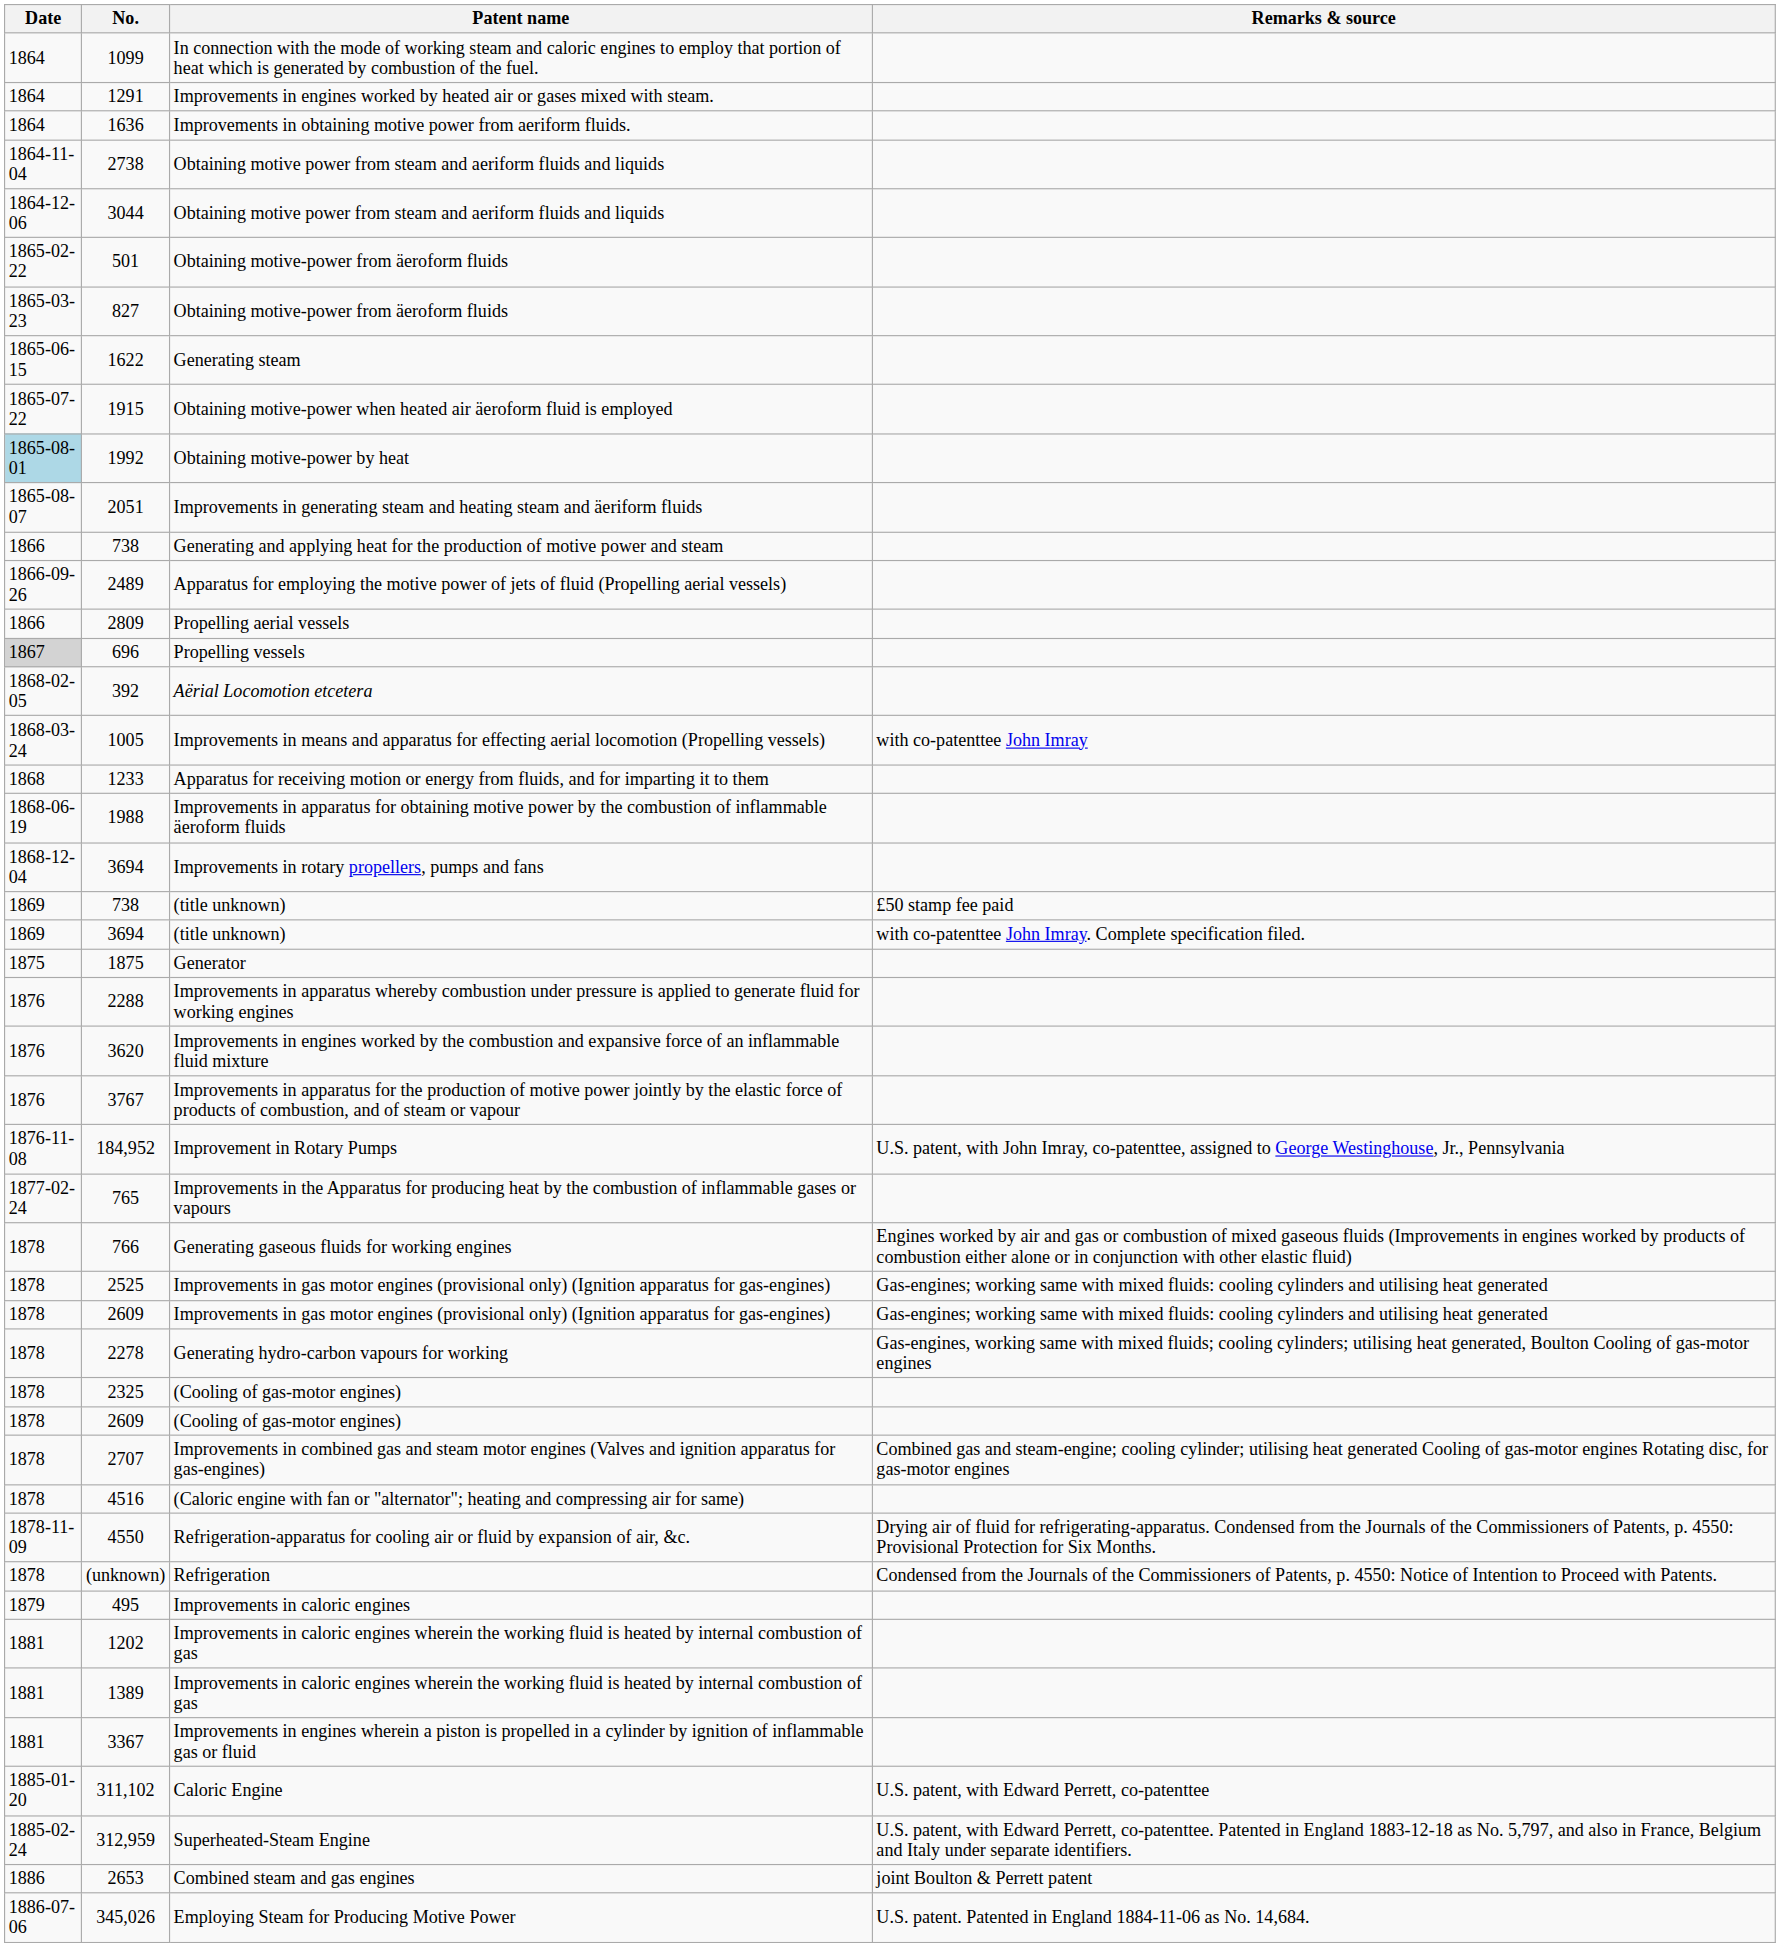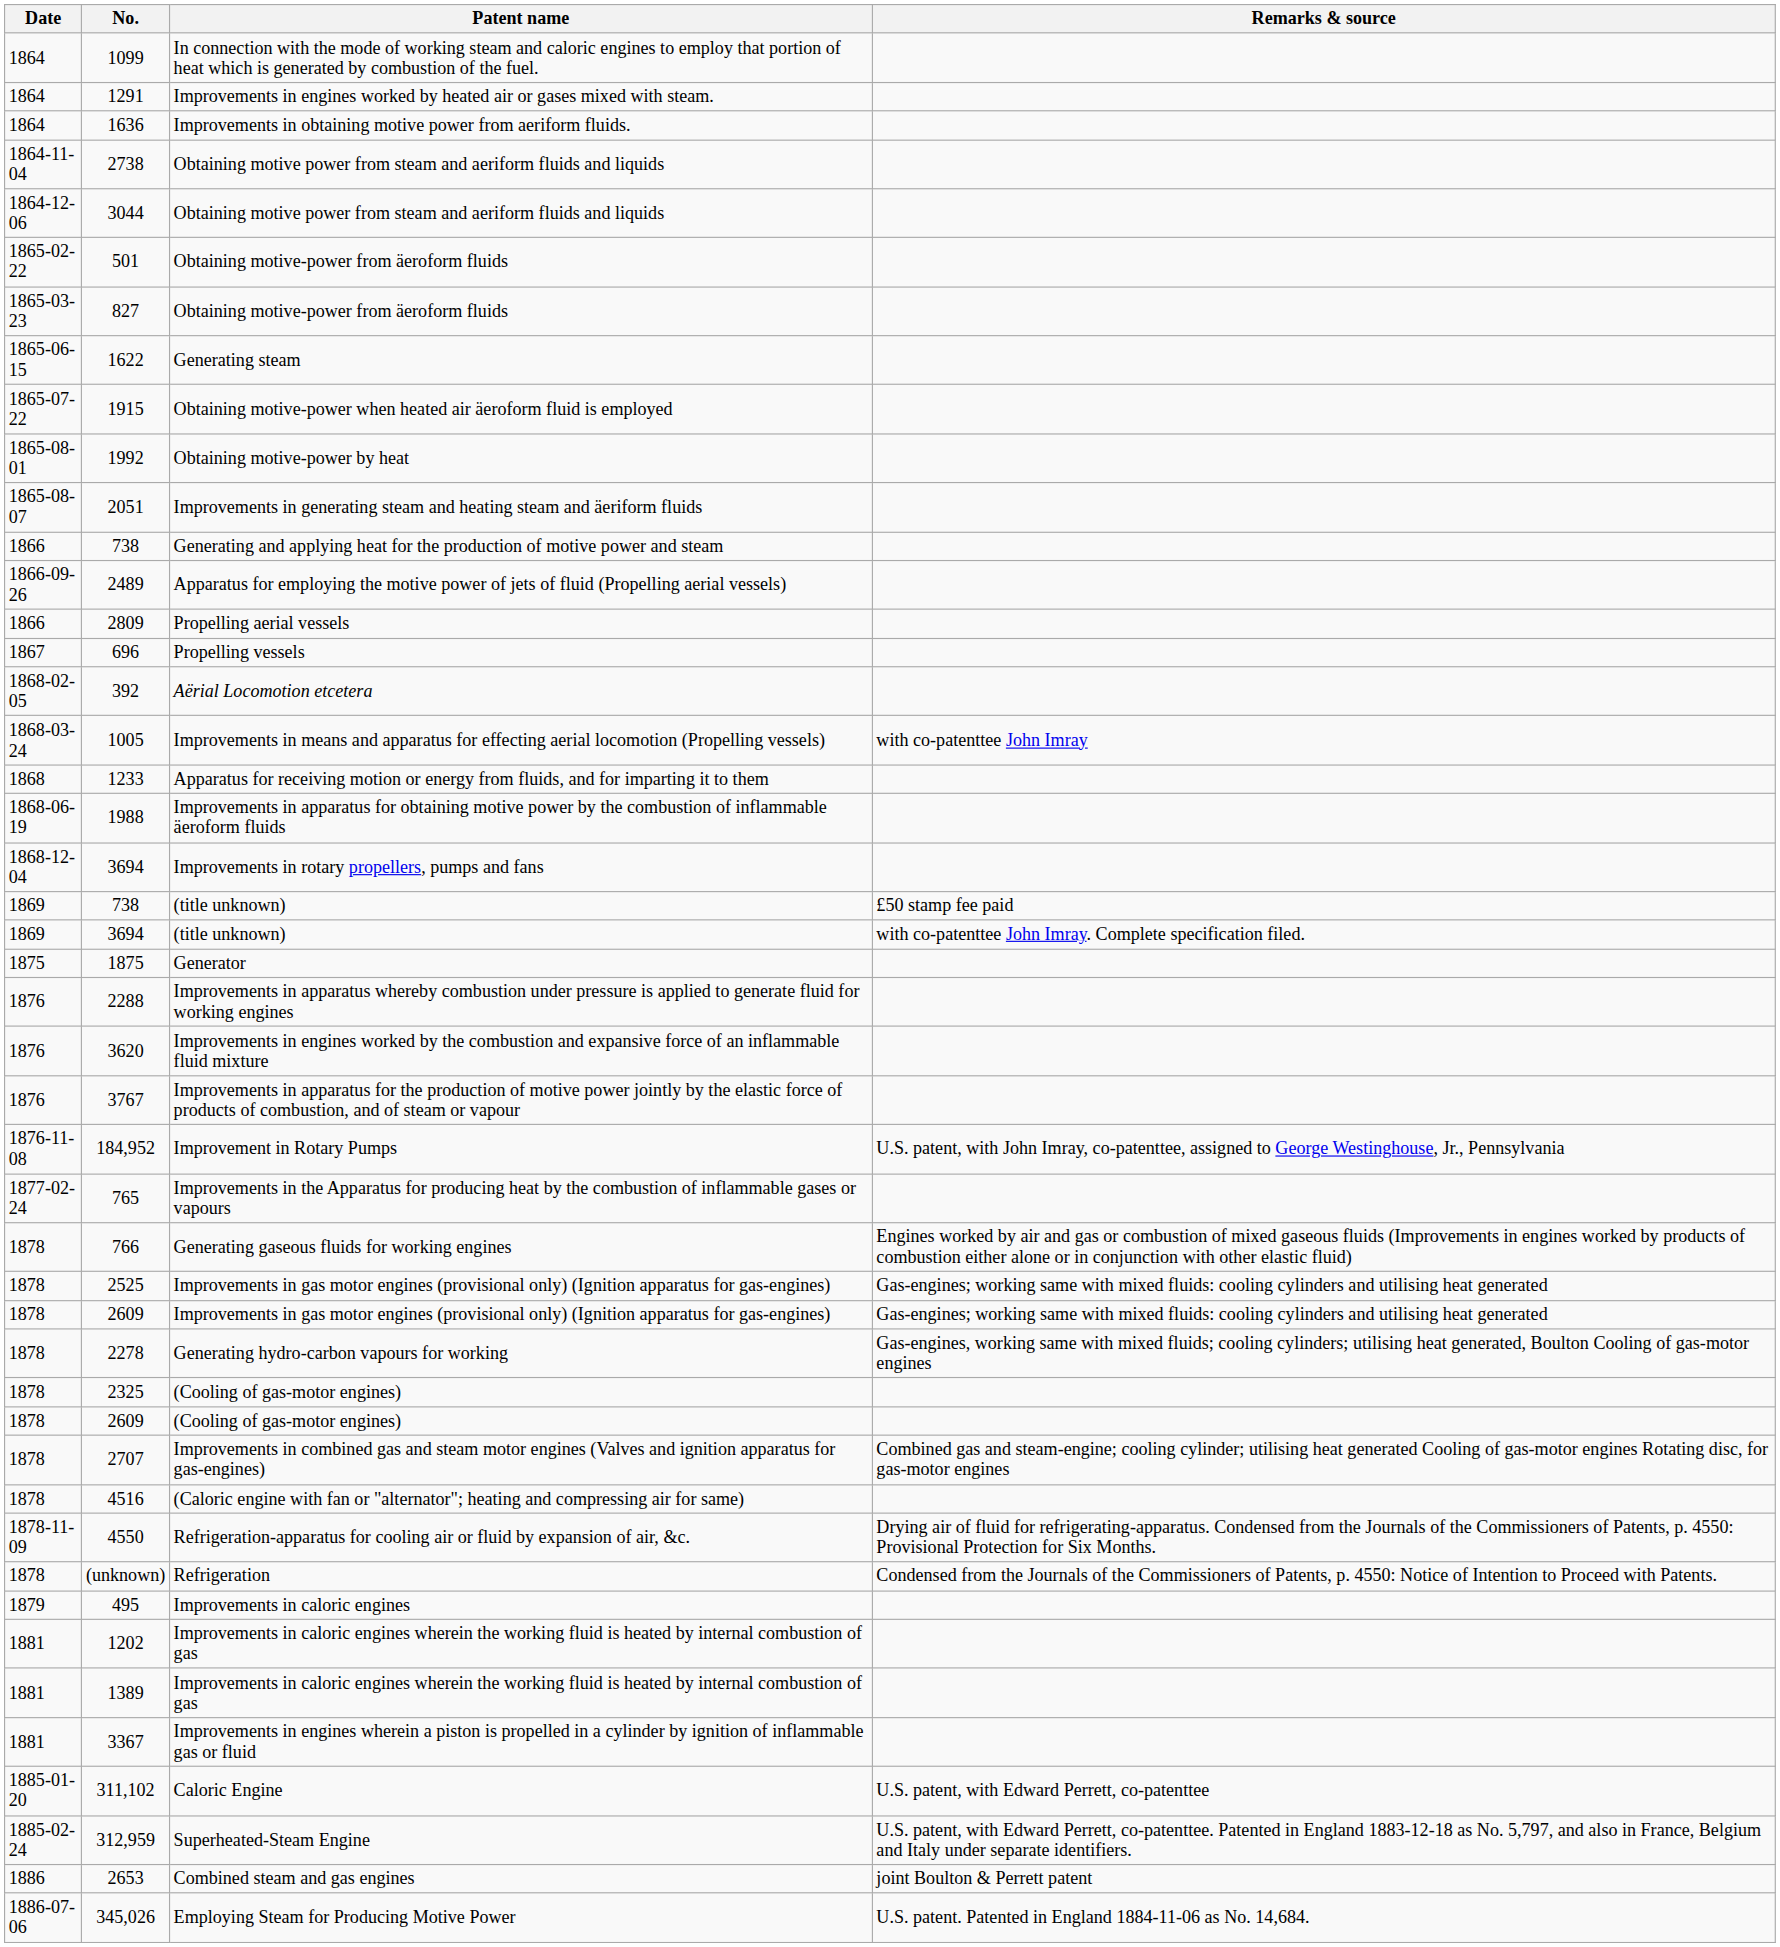(42, 458) lightblue background -> (42, 458) no background
(27, 652) lightgrey background -> (27, 652) no background
